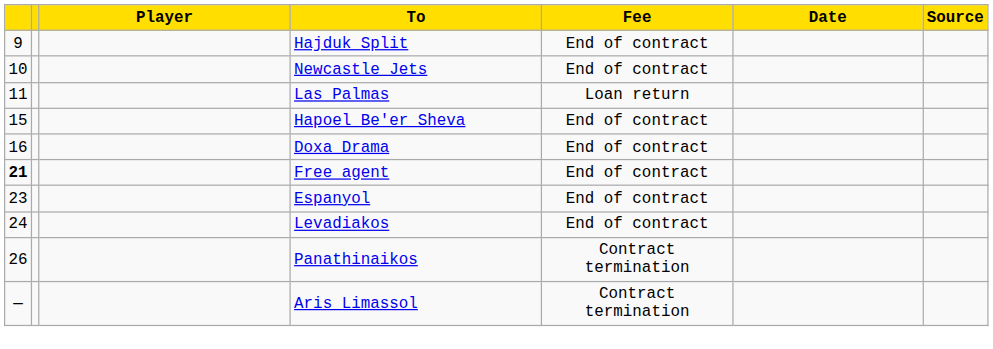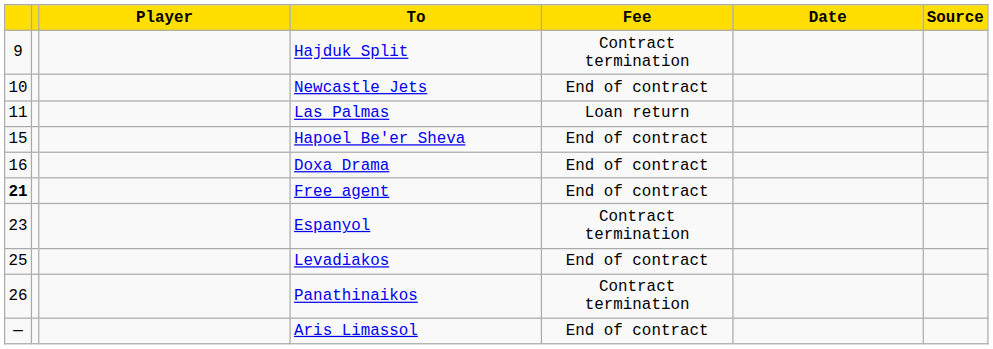(637, 43) End of contract -> (637, 53) Contract termination
(637, 198) End of contract -> (637, 226) Contract termination
(18, 224) 24 -> (18, 261) 25
(637, 303) Contract termination -> (637, 331) End of contract
